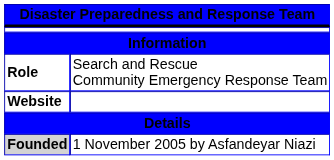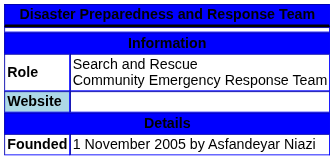(34, 101) no background -> (34, 101) lightblue background
(37, 144) lightgrey background -> (37, 144) no background
